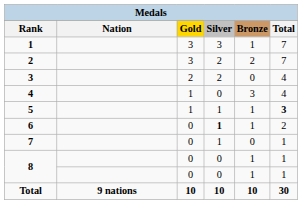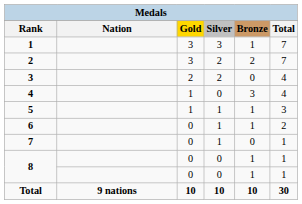(284, 110) bold -> (284, 110) normal
(219, 126) bold -> (219, 126) normal
